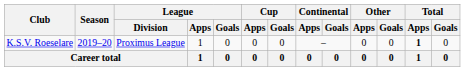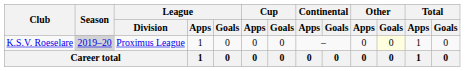(95, 43) no background -> (95, 43) lightgrey background
(391, 43) no background -> (391, 43) lightyellow background
(418, 43) bold -> (418, 43) normal
